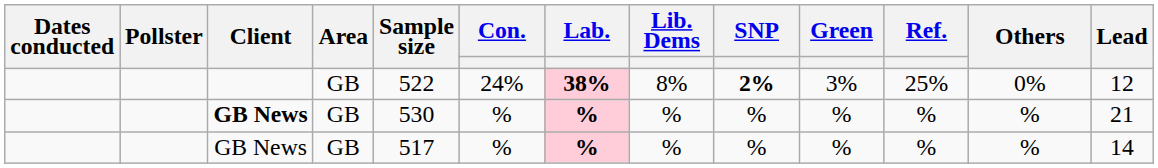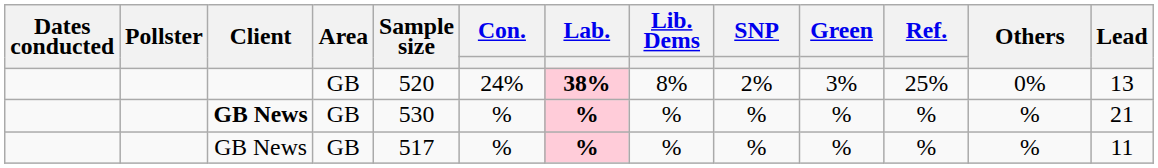(416, 83) 522 -> (416, 83) 520
(757, 83) bold -> (757, 83) normal
(1122, 83) 12 -> (1122, 83) 13
(1122, 146) 14 -> (1122, 146) 11
